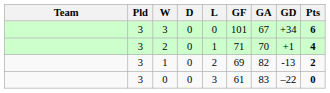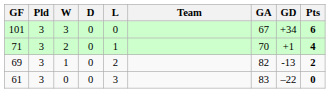columns swapped: (66, 12) <-> (239, 12)
